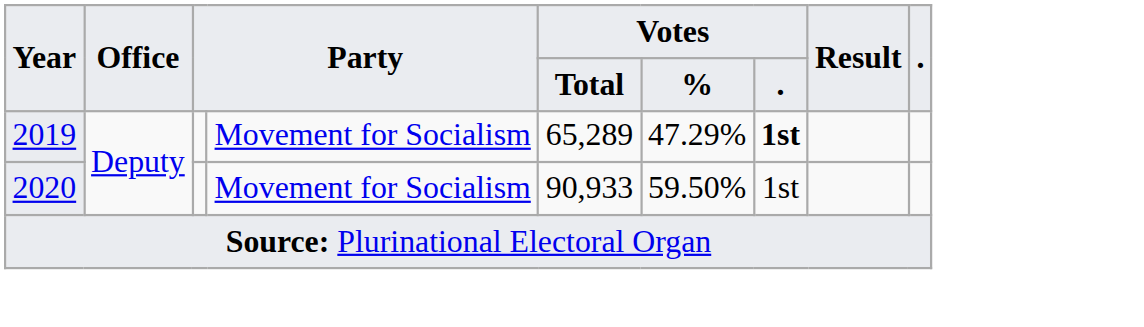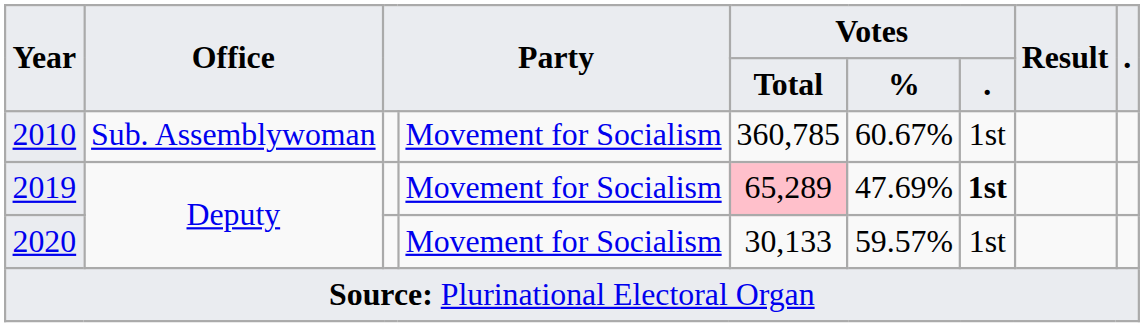+ row: (44, 136)
(589, 136) no background -> (788, 188) pink background
(697, 136) 47.29% -> (904, 188) 47.69%
(589, 188) 90,933 -> (788, 241) 30,133
(697, 188) 59.50% -> (904, 241) 59.57%
